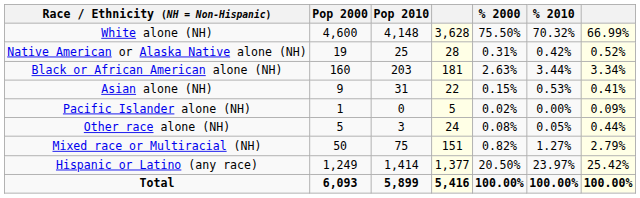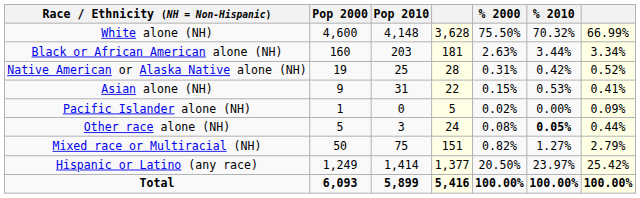rows swapped: (157, 70) <-> (157, 52)
(554, 127) normal -> (554, 127) bold
